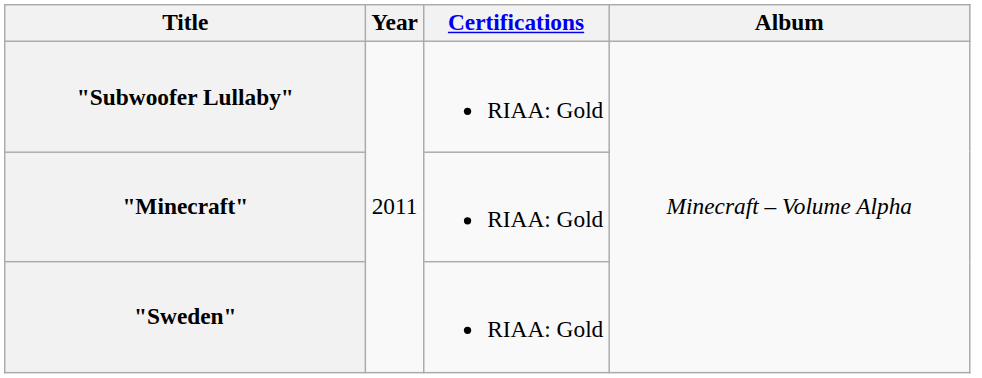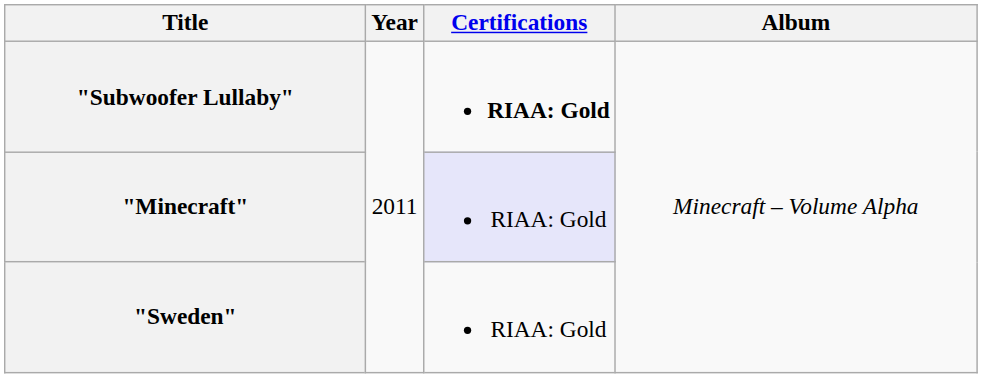(516, 110) normal -> (519, 110) bold
(516, 220) no background -> (519, 220) lavender background
